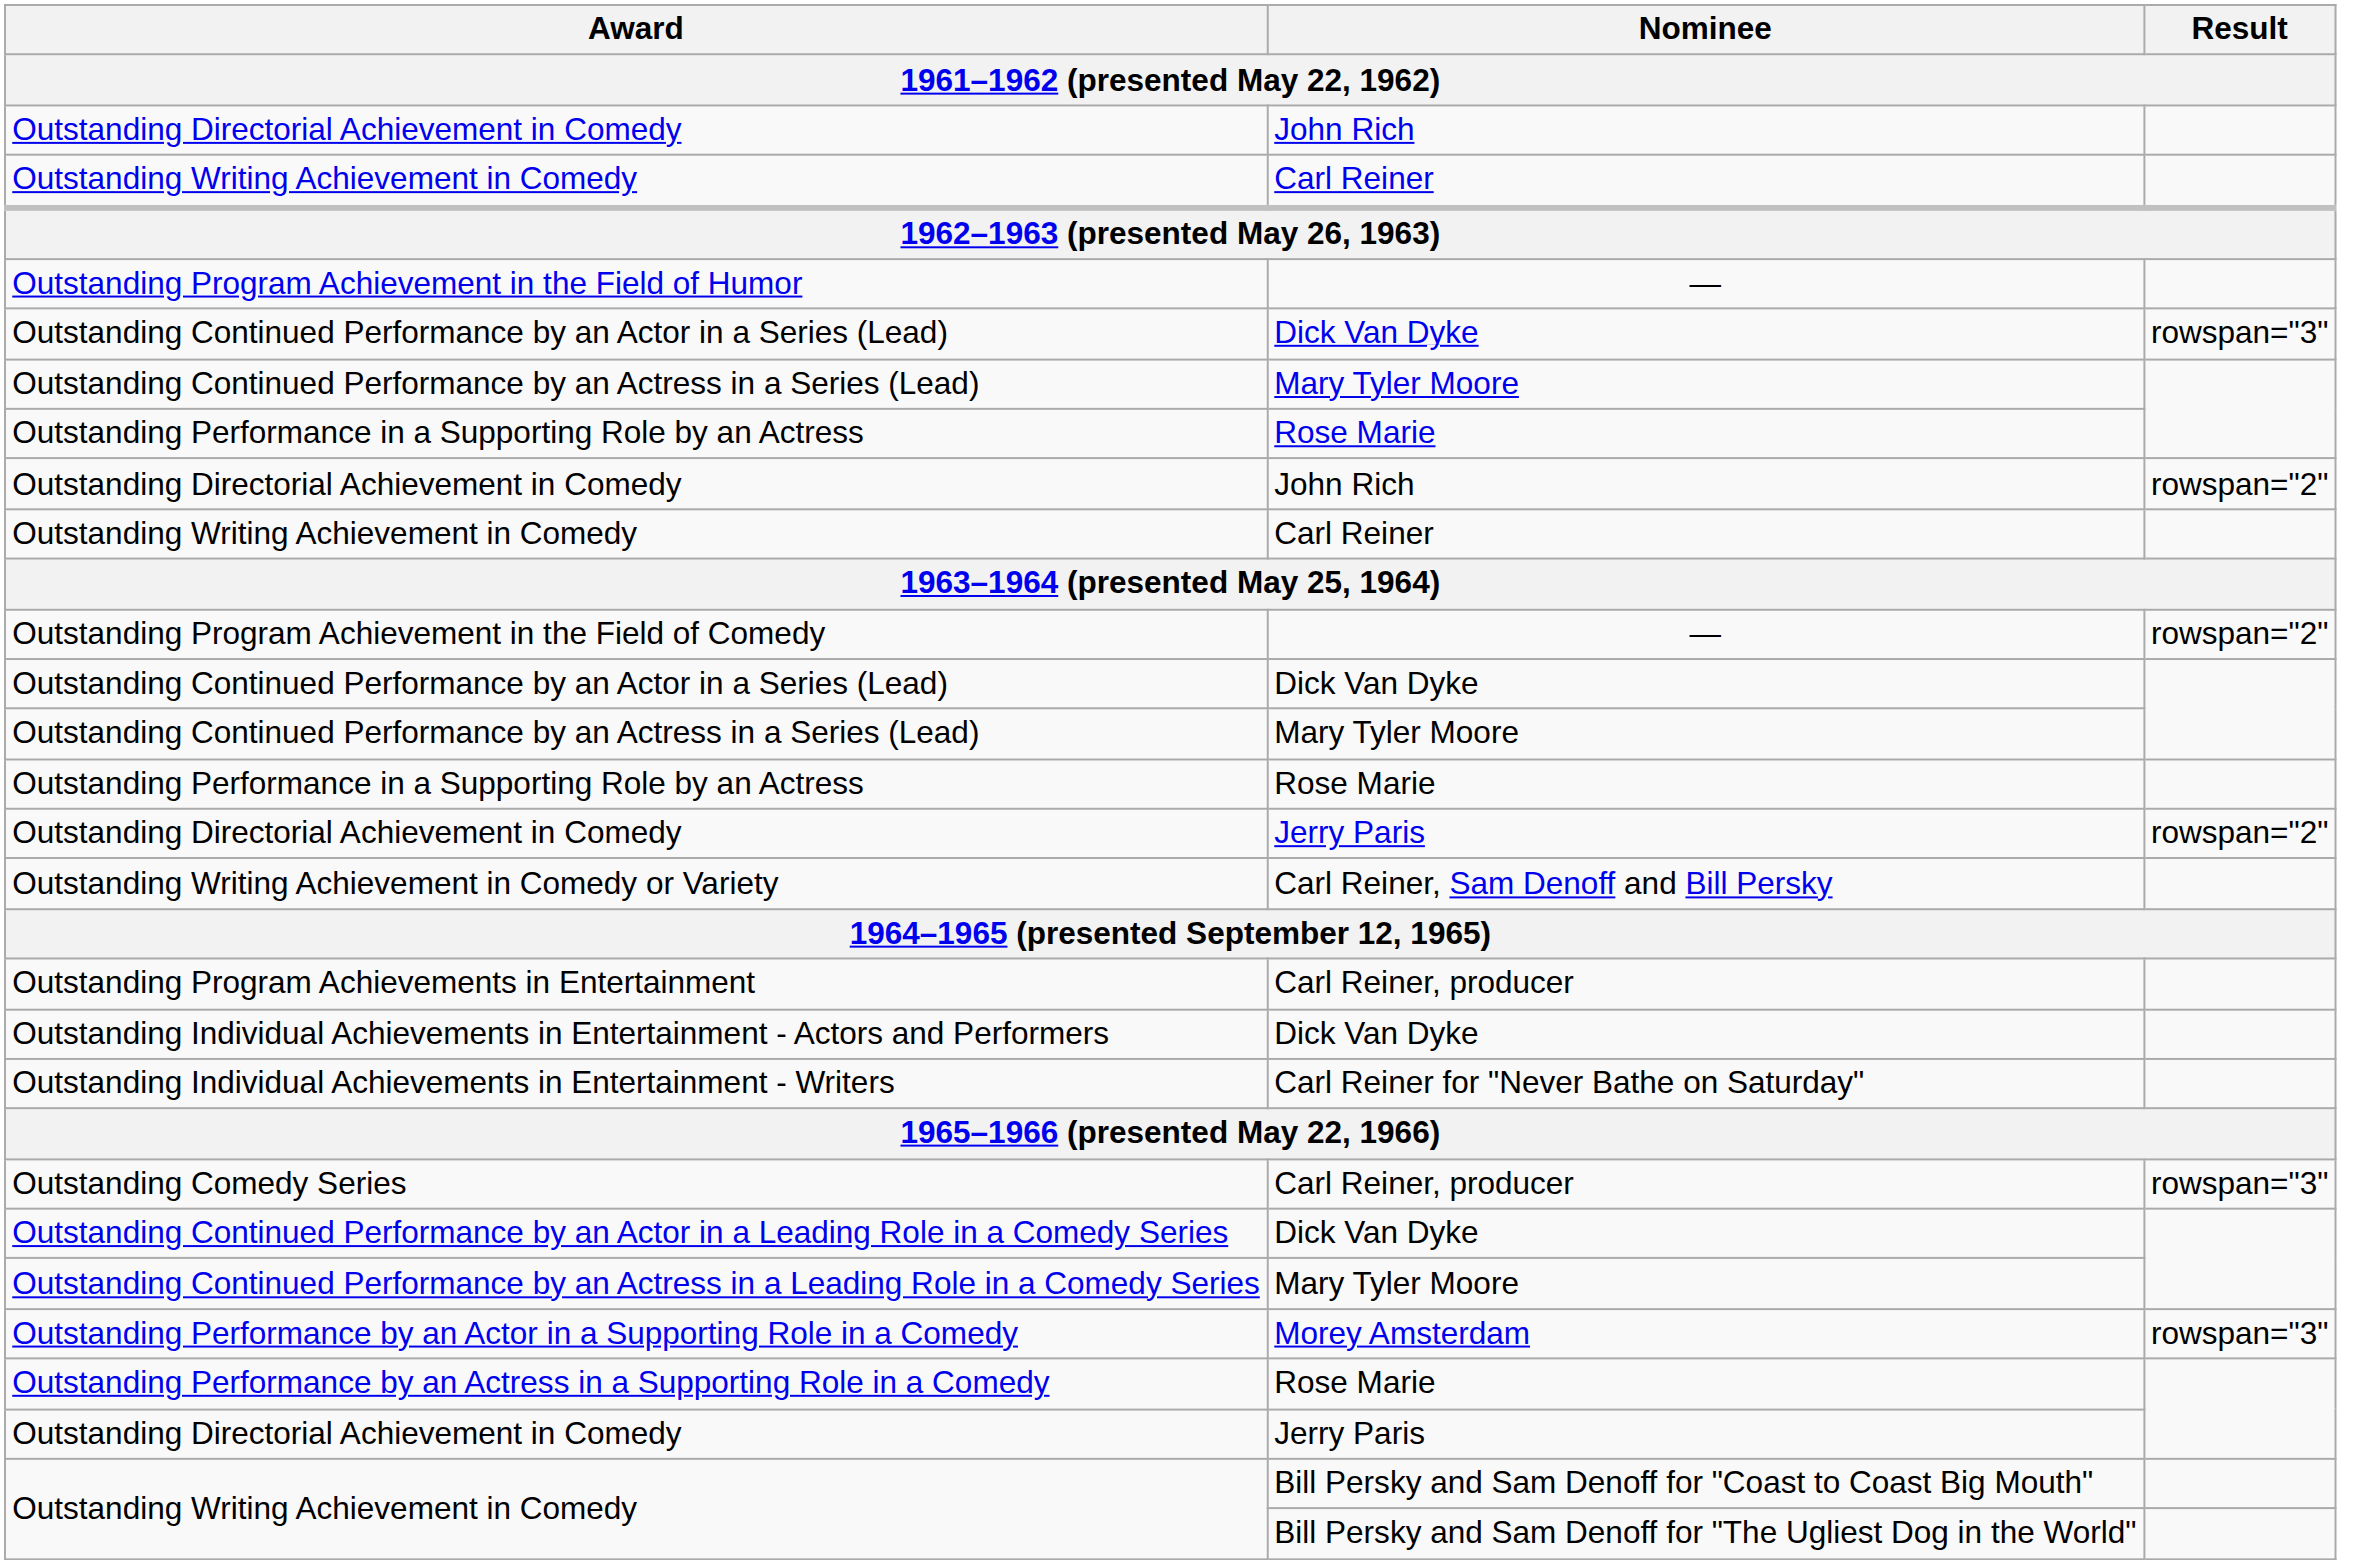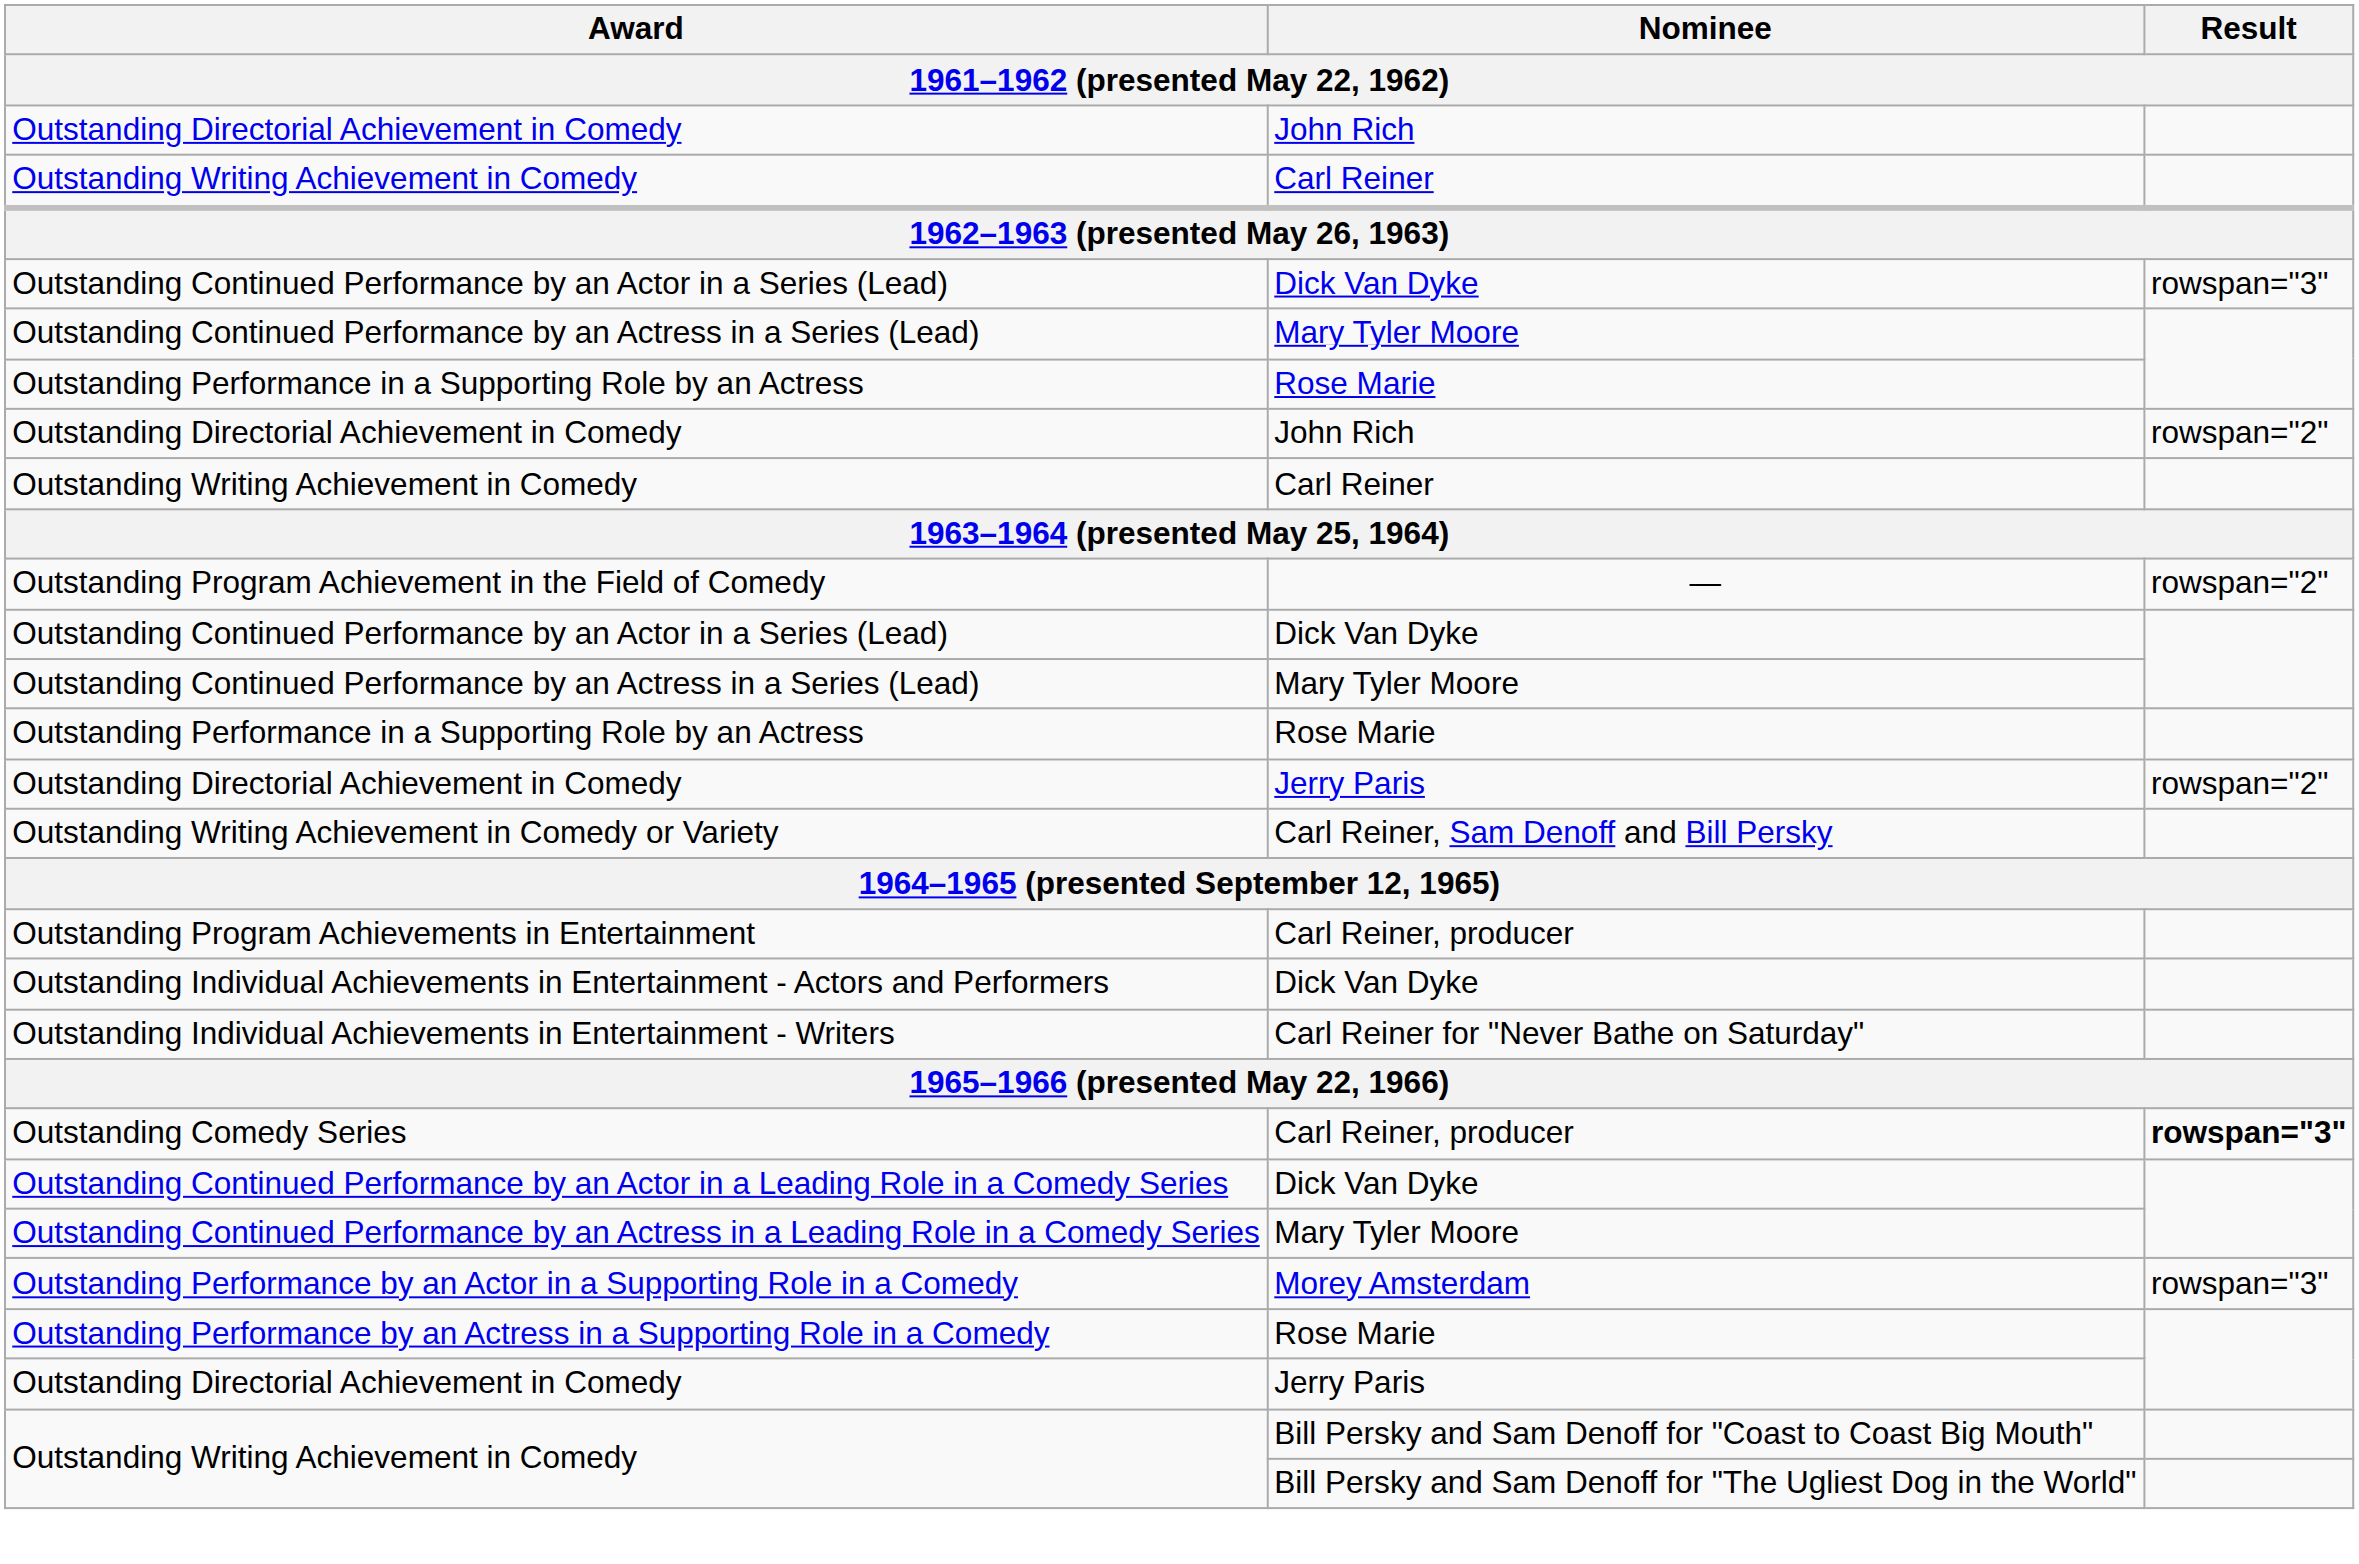- row: (407, 283)
(2240, 1183) normal -> (2249, 1133) bold
